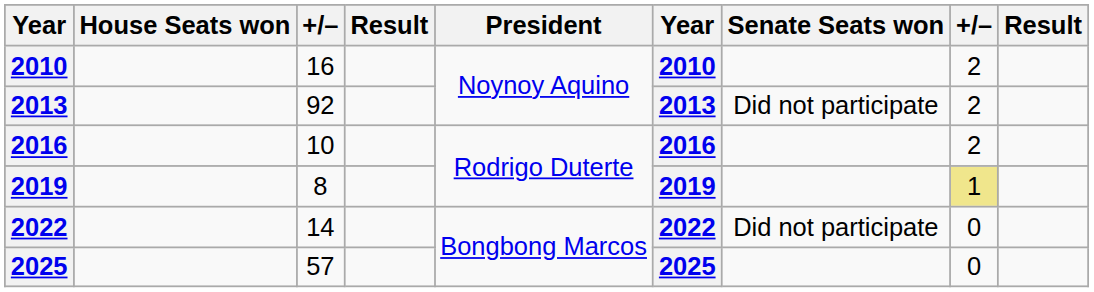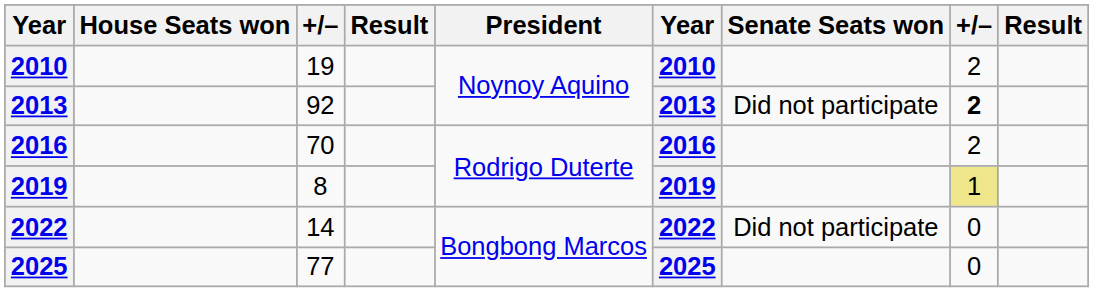(320, 66) 16 -> (320, 66) 19
(974, 106) normal -> (974, 106) bold
(320, 146) 10 -> (320, 146) 70
(320, 267) 57 -> (320, 267) 77
